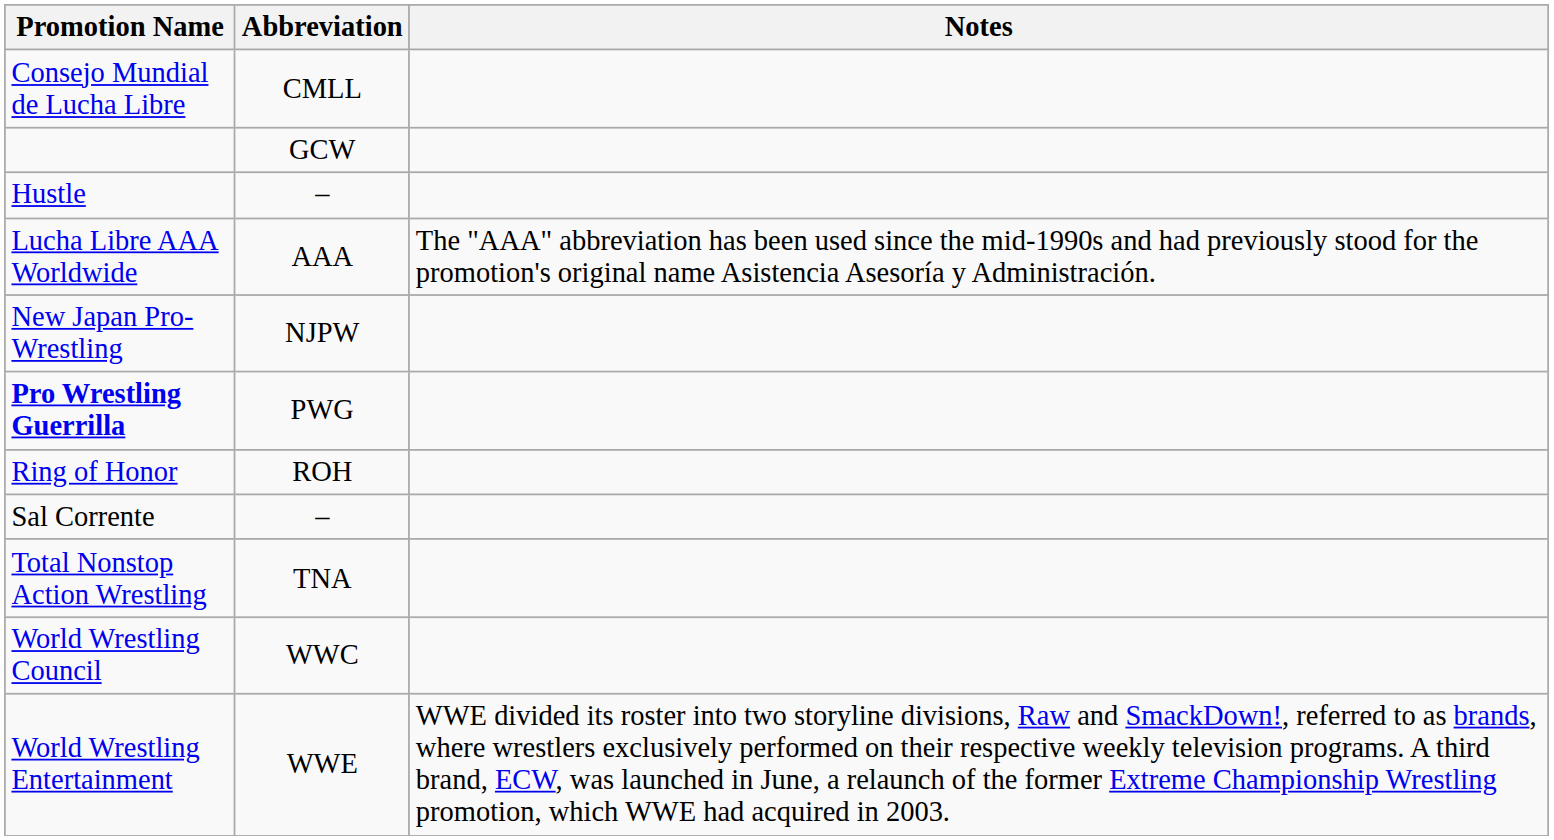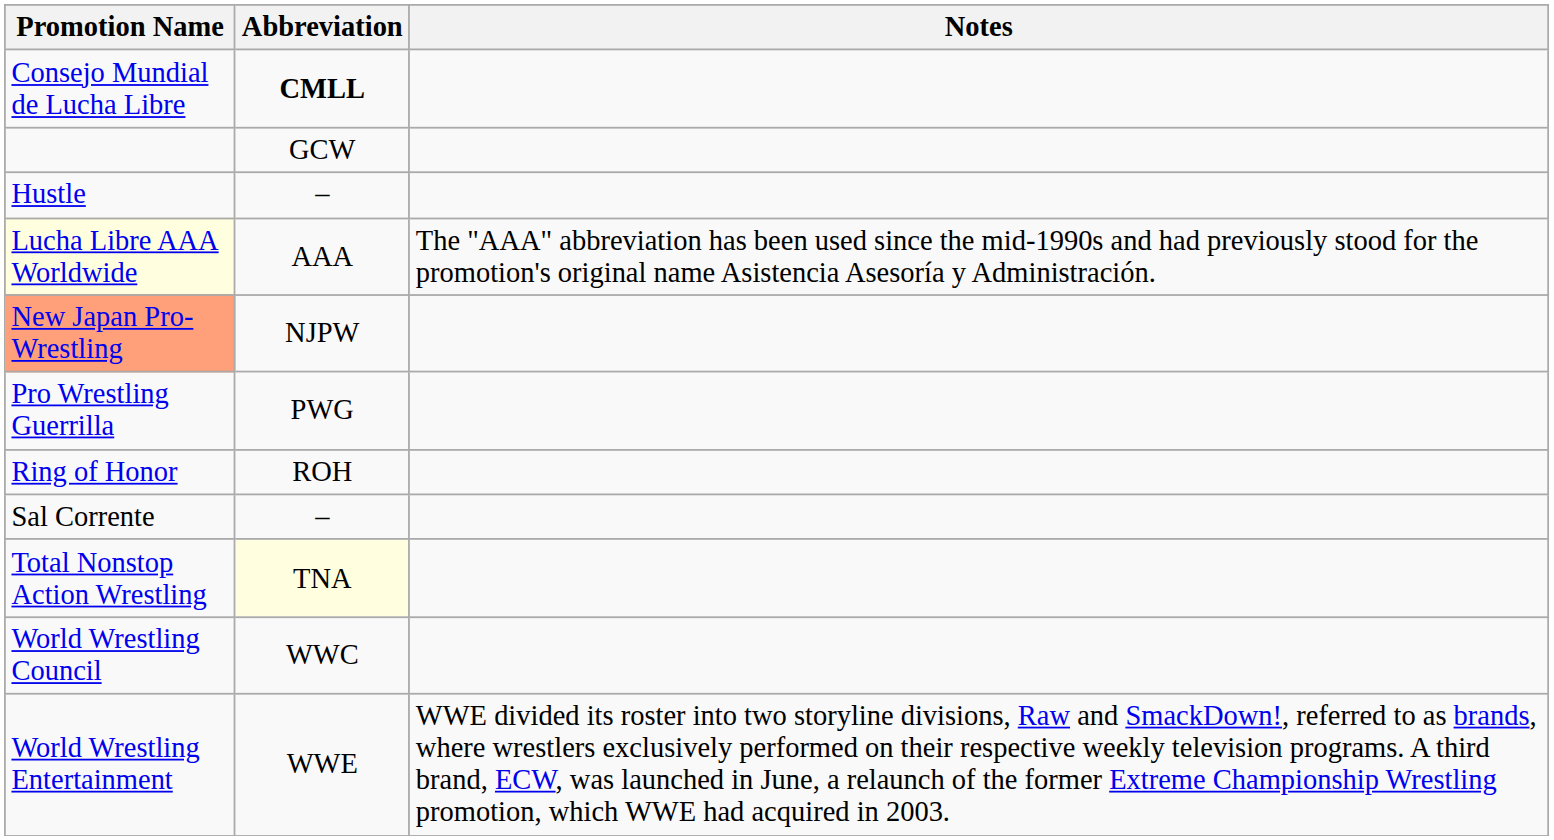(322, 88) normal -> (322, 88) bold
(115, 255) no background -> (115, 255) lightyellow background
(102, 333) no background -> (102, 333) lightsalmon background
(96, 410) bold -> (90, 410) normal
(322, 577) no background -> (322, 577) lightyellow background
